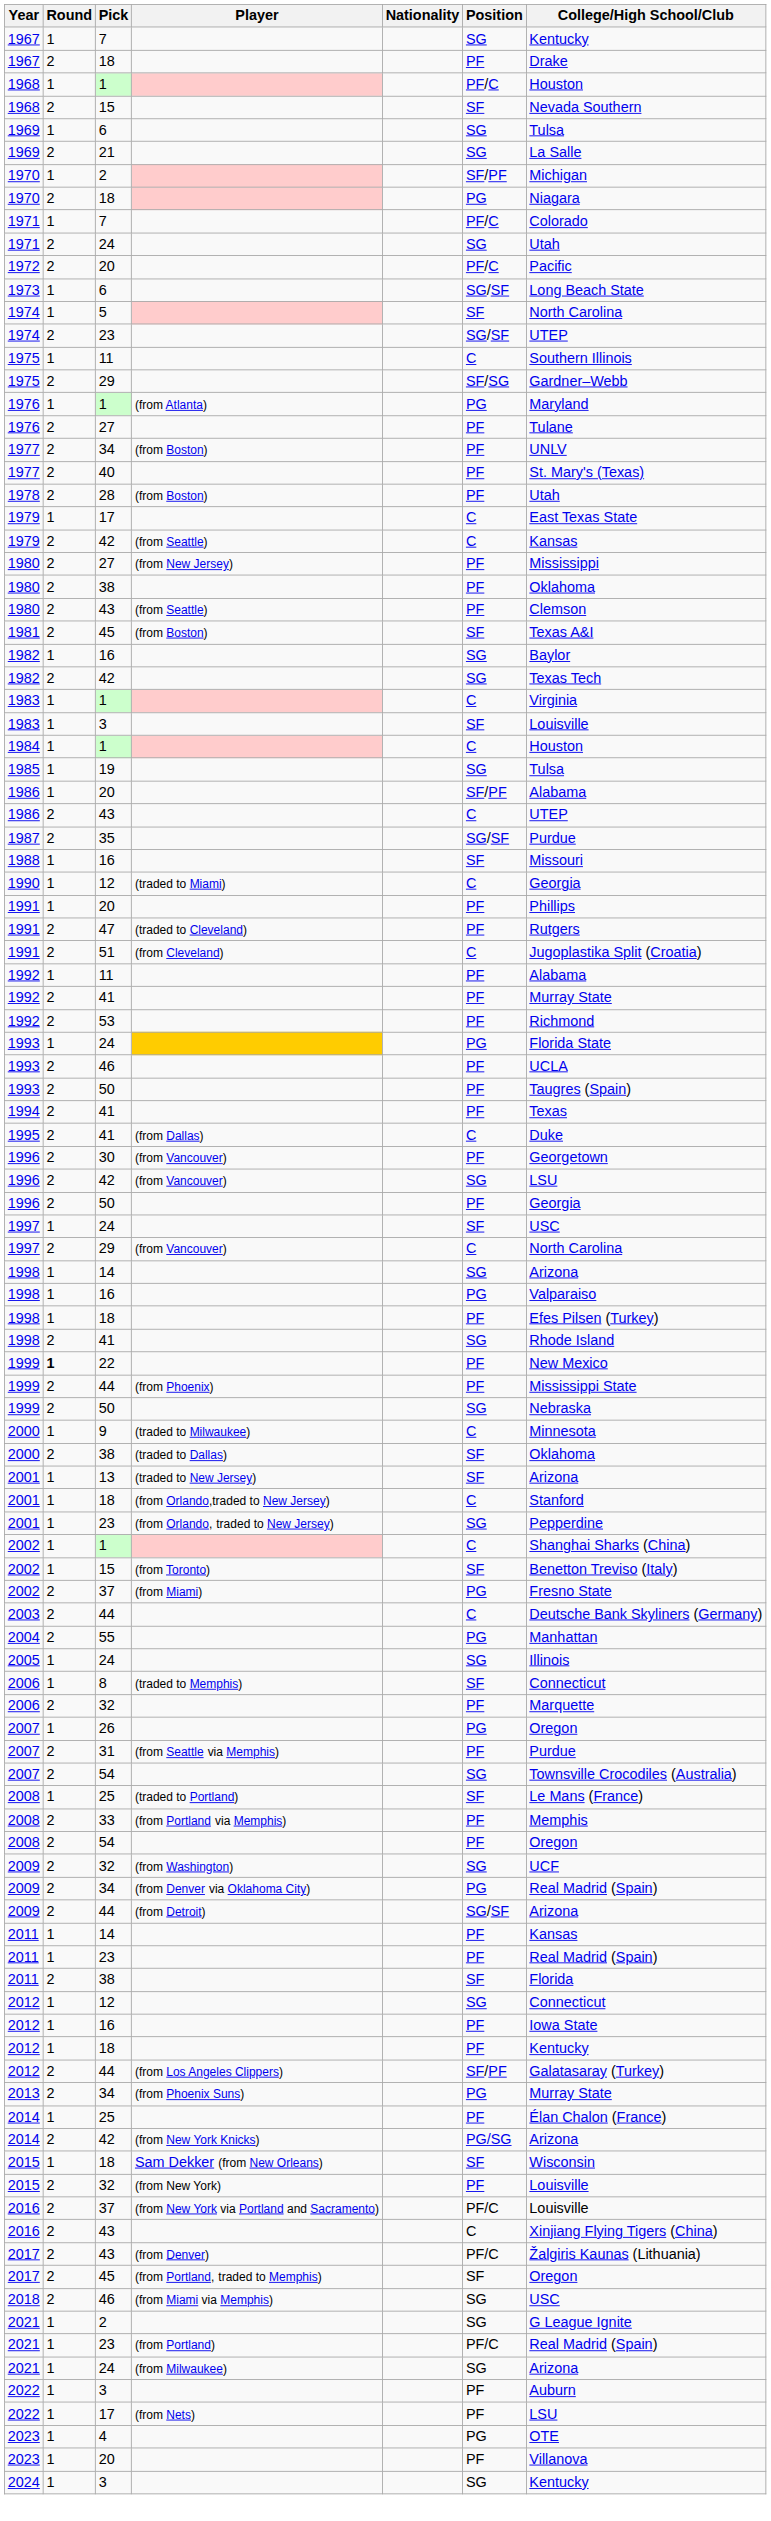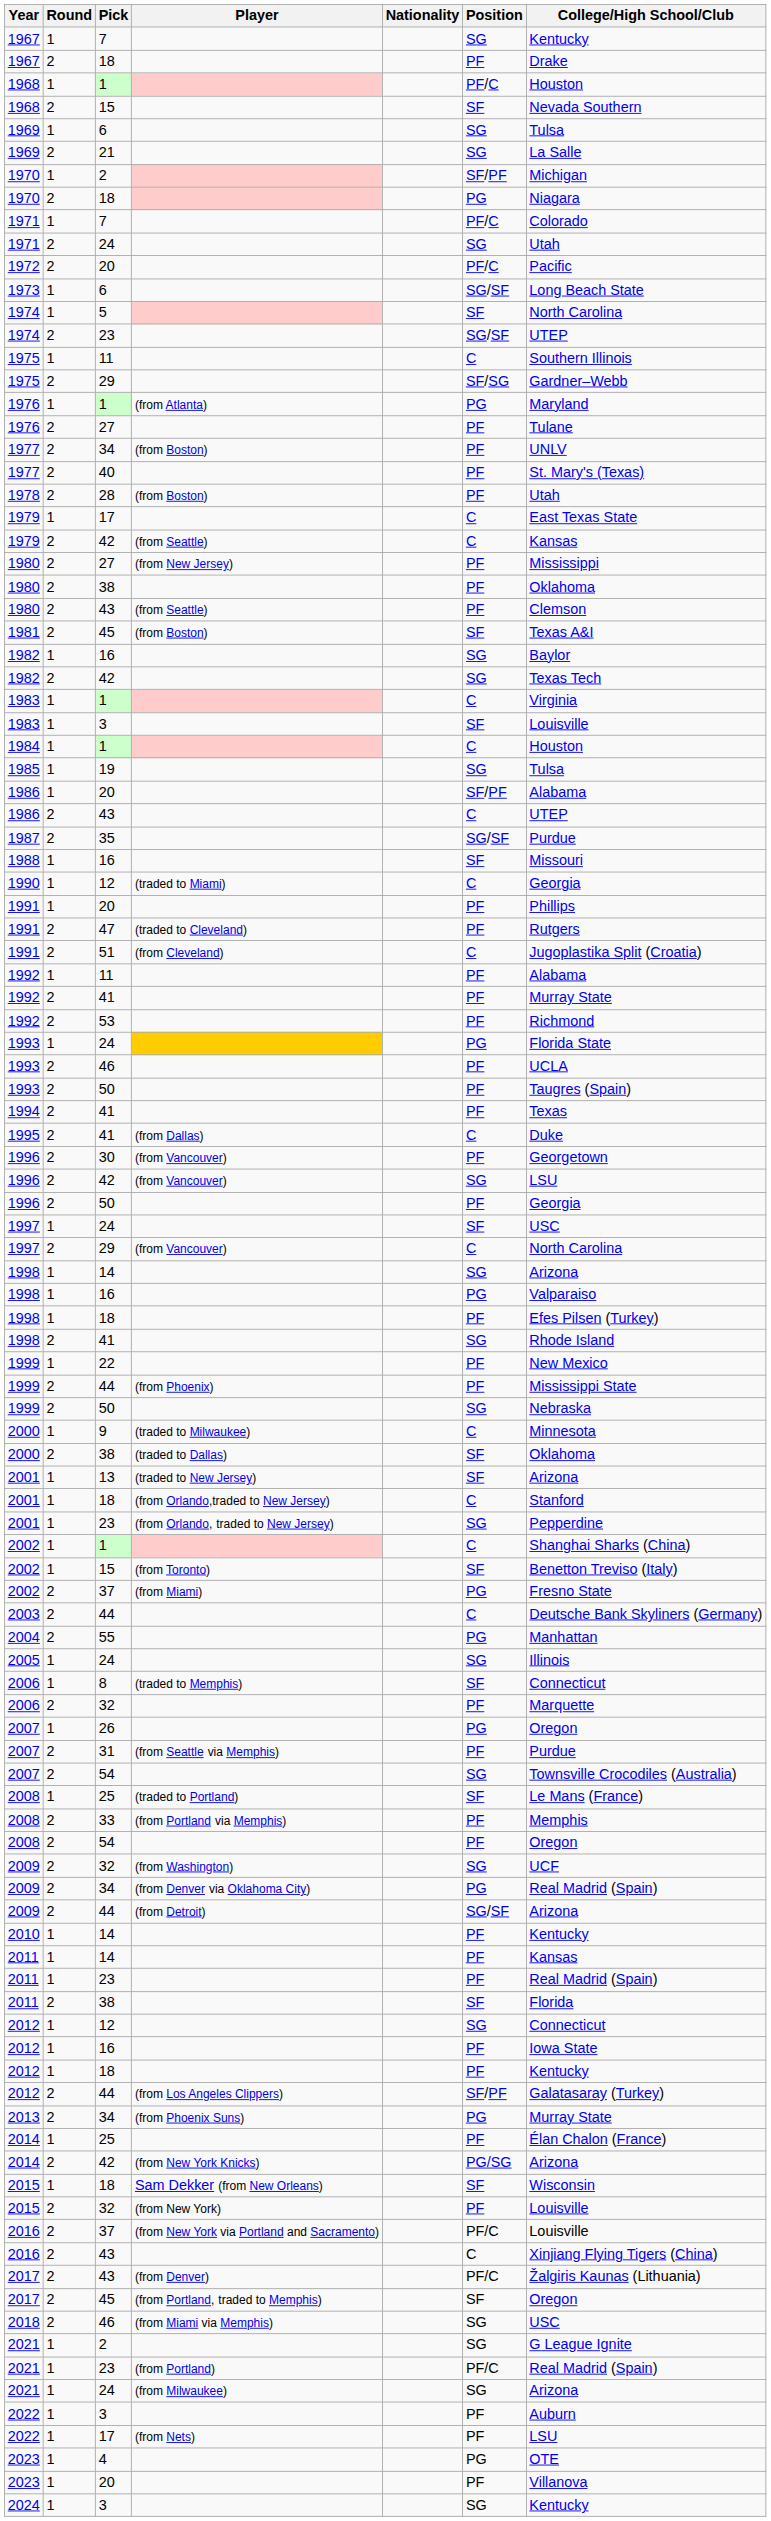(50, 1363) bold -> (50, 1363) normal
+ row: (24, 1934)
